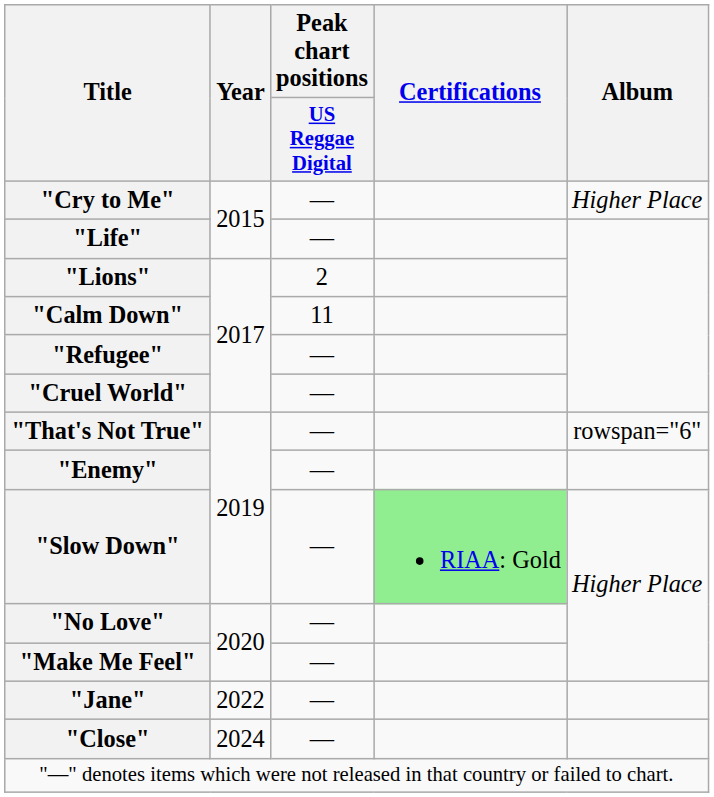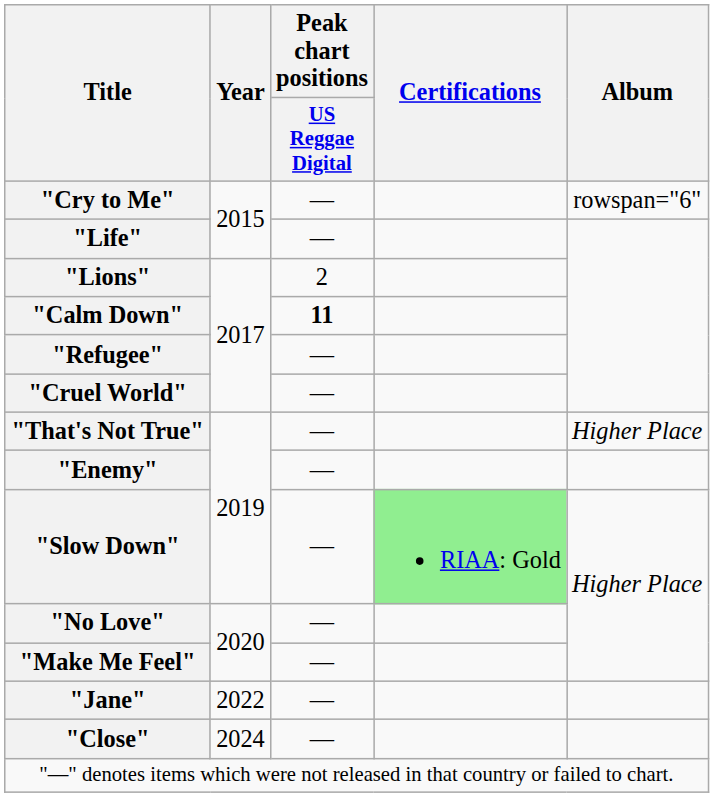(637, 199) Higher Place -> (637, 199) rowspan="6"
(322, 315) normal -> (322, 315) bold
(637, 431) rowspan="6" -> (637, 431) Higher Place
